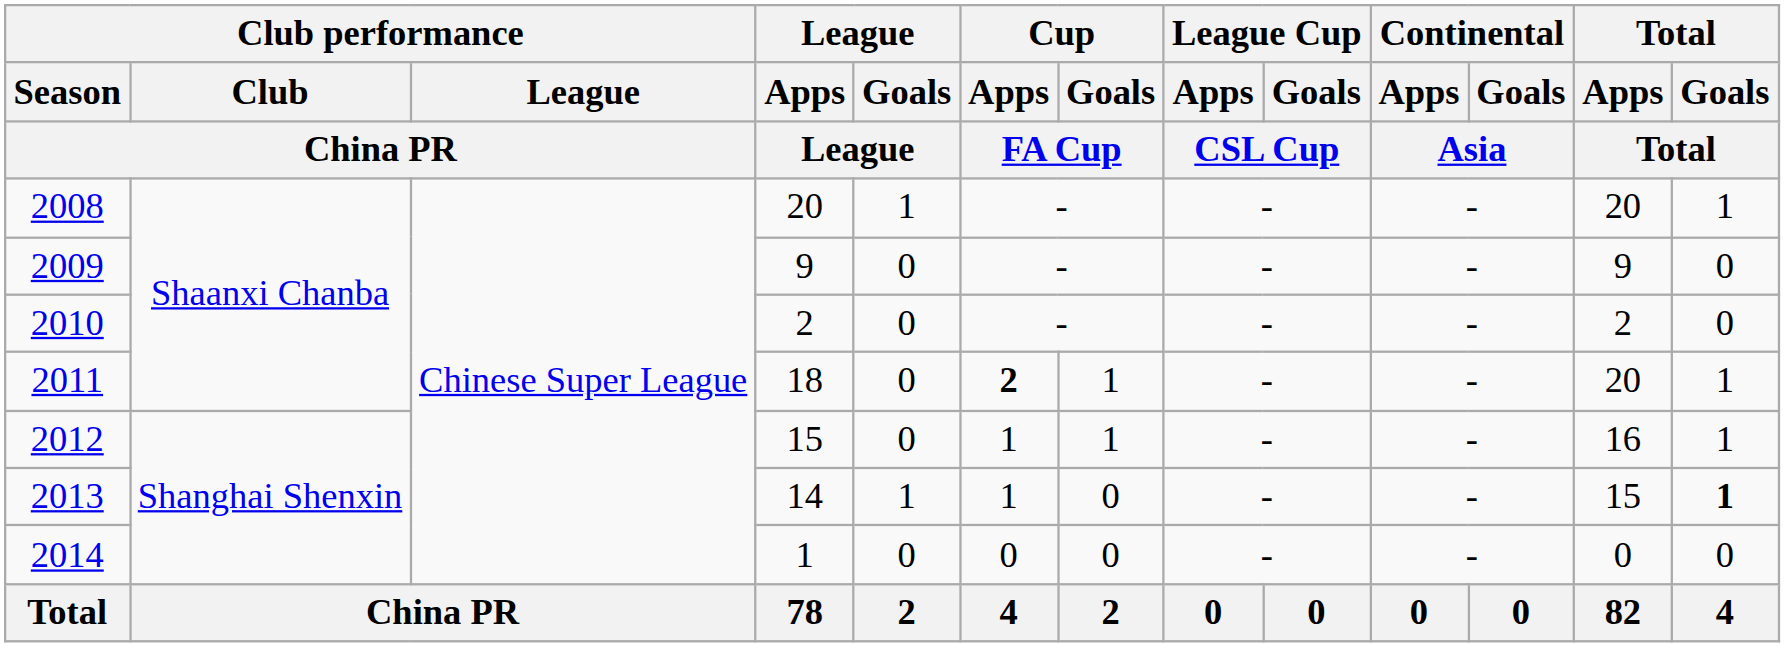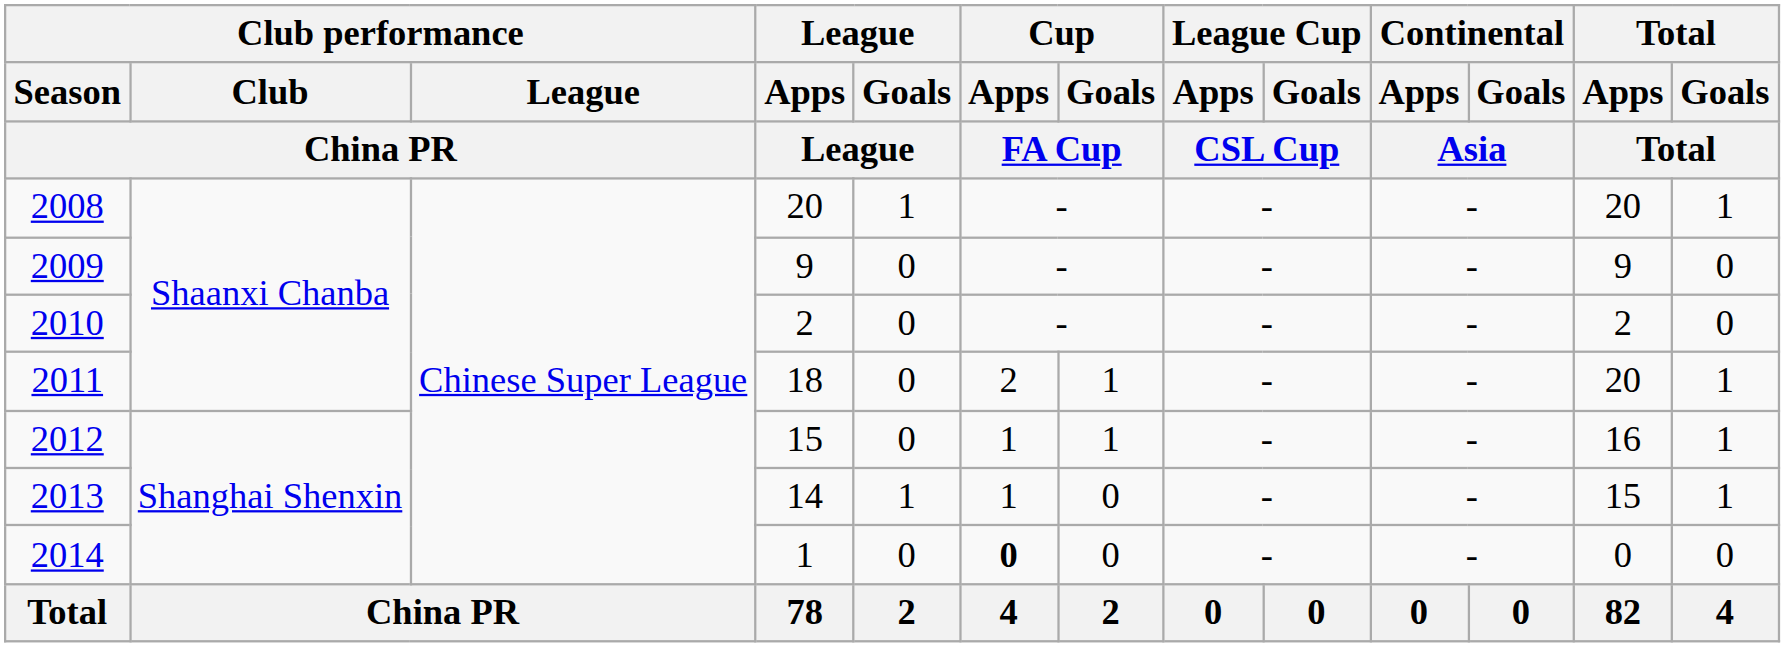(1009, 380) bold -> (1009, 380) normal
(1725, 496) bold -> (1725, 496) normal
(1009, 554) normal -> (1009, 554) bold
